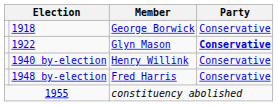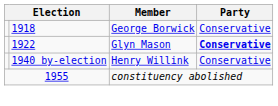- row: (144, 77)
